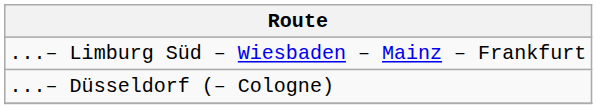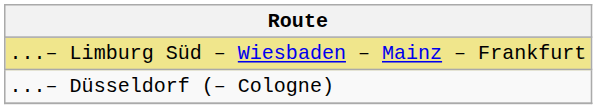(298, 54) no background -> (298, 54) khaki background
